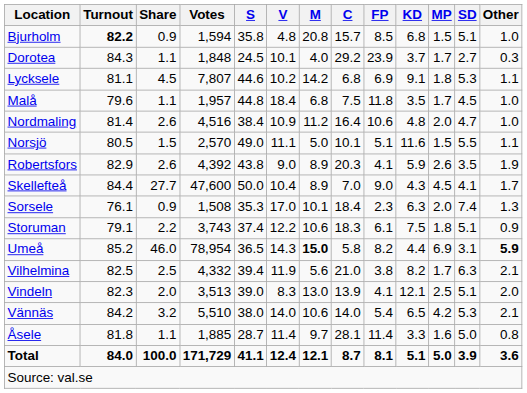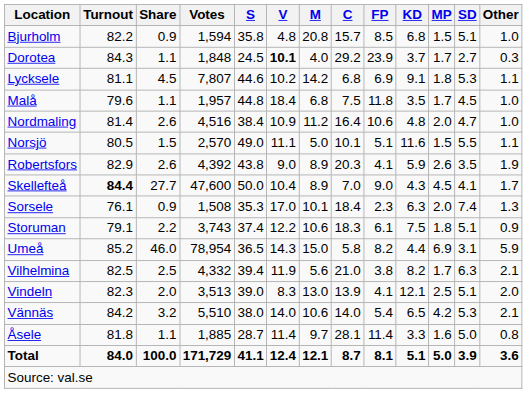(120, 36) bold -> (120, 36) normal
(283, 57) normal -> (283, 57) bold
(120, 185) normal -> (120, 185) bold
(315, 249) bold -> (315, 249) normal
(509, 249) bold -> (509, 249) normal
